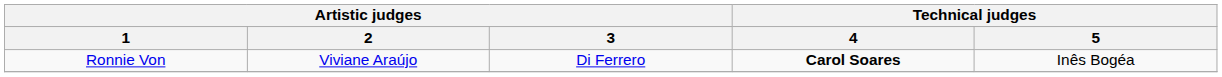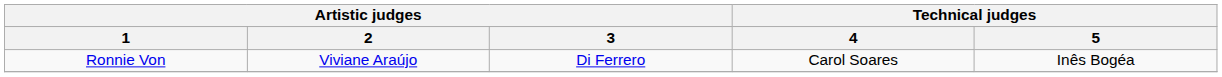(853, 60) bold -> (853, 60) normal
